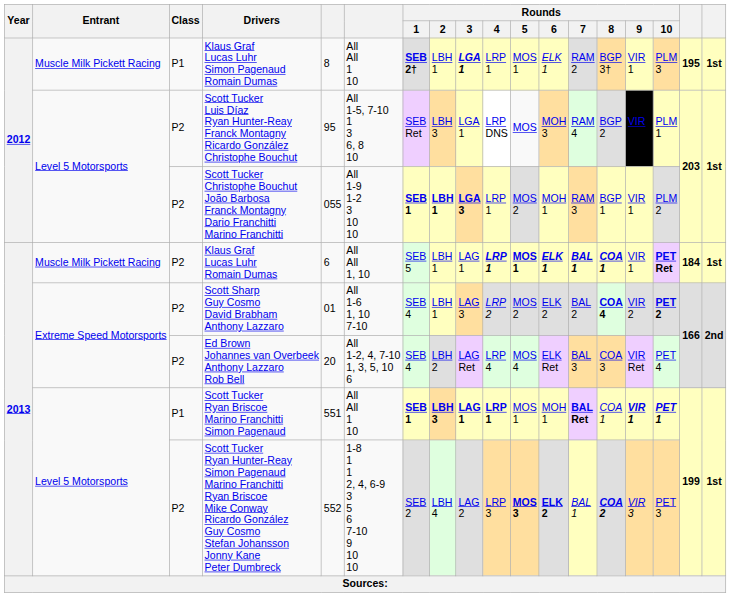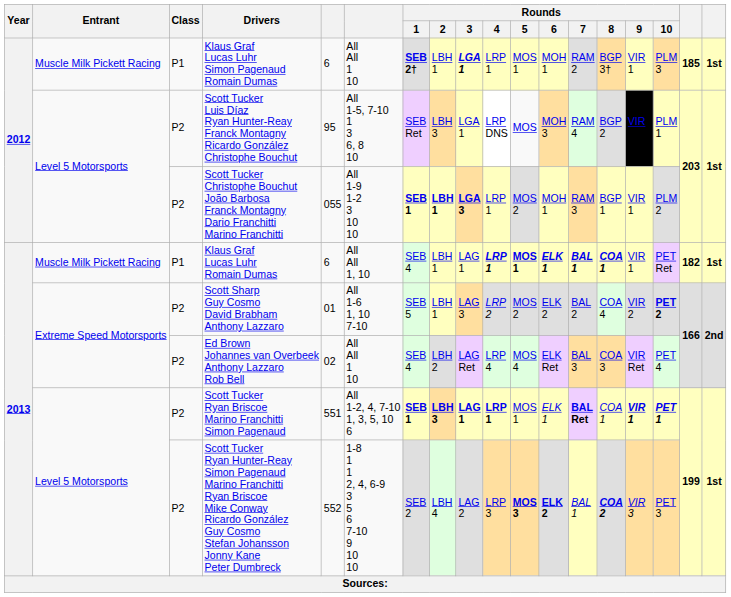(327, 64) 8 -> (327, 64) 6
(552, 64) ELK 1 -> (554, 64) MOH 1
(691, 64) 195 -> (691, 64) 185
(178, 262) P2 -> (178, 262) P1
(416, 262) SEB 5 -> (416, 262) SEB 4
(666, 262) bold -> (666, 262) normal
(691, 262) 184 -> (691, 262) 182
(416, 309) SEB 4 -> (416, 309) SEB 5
(611, 309) bold -> (611, 309) normal
(330, 361) 20 -> (330, 361) 02
(373, 361) All 1-2, 4, 7-10 1, 3, 5, 10 6 -> (352, 361) All All 1 10
(178, 414) P1 -> (178, 414) P2
(352, 414) All All 1 10 -> (373, 414) All 1-2, 4, 7-10 1, 3, 5, 10 6
(554, 414) MOH 1 -> (552, 414) ELK 1
